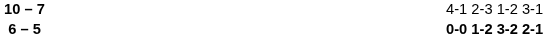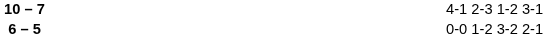(495, 29) bold -> (495, 29) normal
